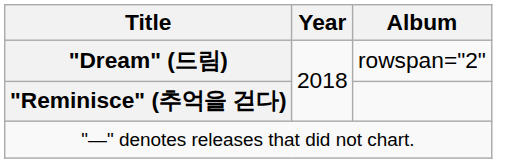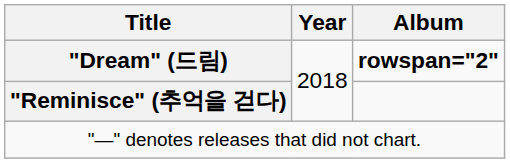(422, 60) normal -> (428, 60) bold
